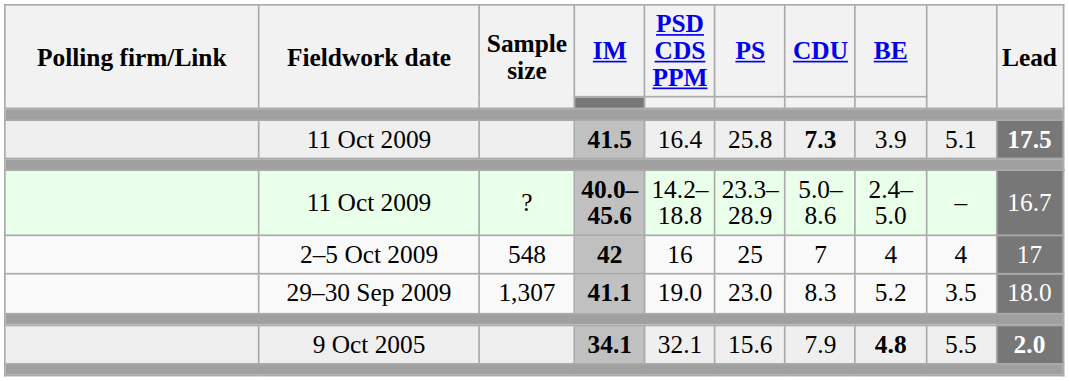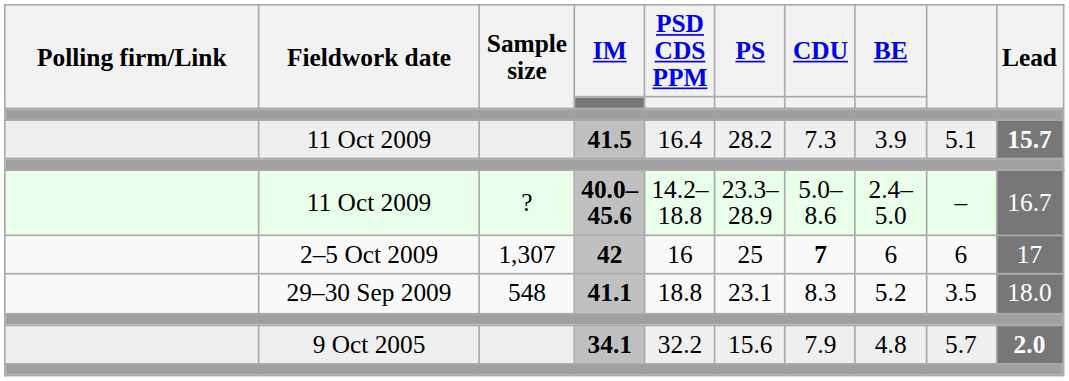(750, 139) 25.8 -> (750, 139) 28.2
(820, 139) bold -> (820, 139) normal
(1029, 139) 17.5 -> (1029, 139) 15.7
(527, 255) 548 -> (527, 255) 1,307
(820, 255) normal -> (820, 255) bold
(891, 255) 4 -> (891, 255) 6
(961, 255) 4 -> (961, 255) 6
(527, 293) 1,307 -> (527, 293) 548
(680, 293) 19.0 -> (680, 293) 18.8
(750, 293) 23.0 -> (750, 293) 23.1
(680, 343) 32.1 -> (680, 343) 32.2
(891, 343) bold -> (891, 343) normal
(961, 343) 5.5 -> (961, 343) 5.7
